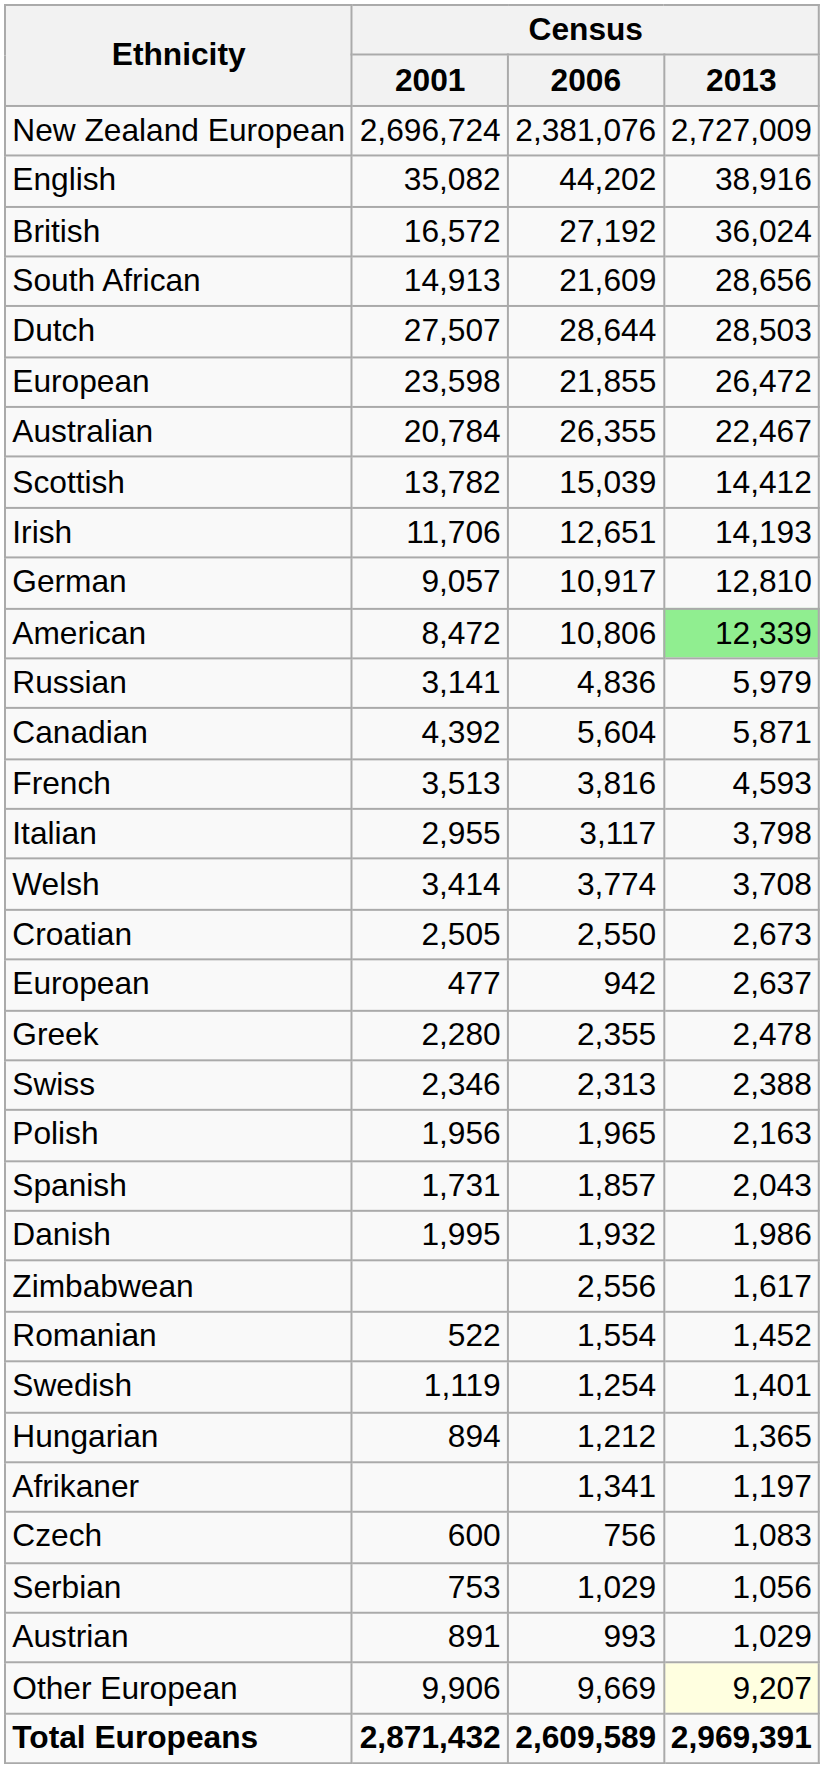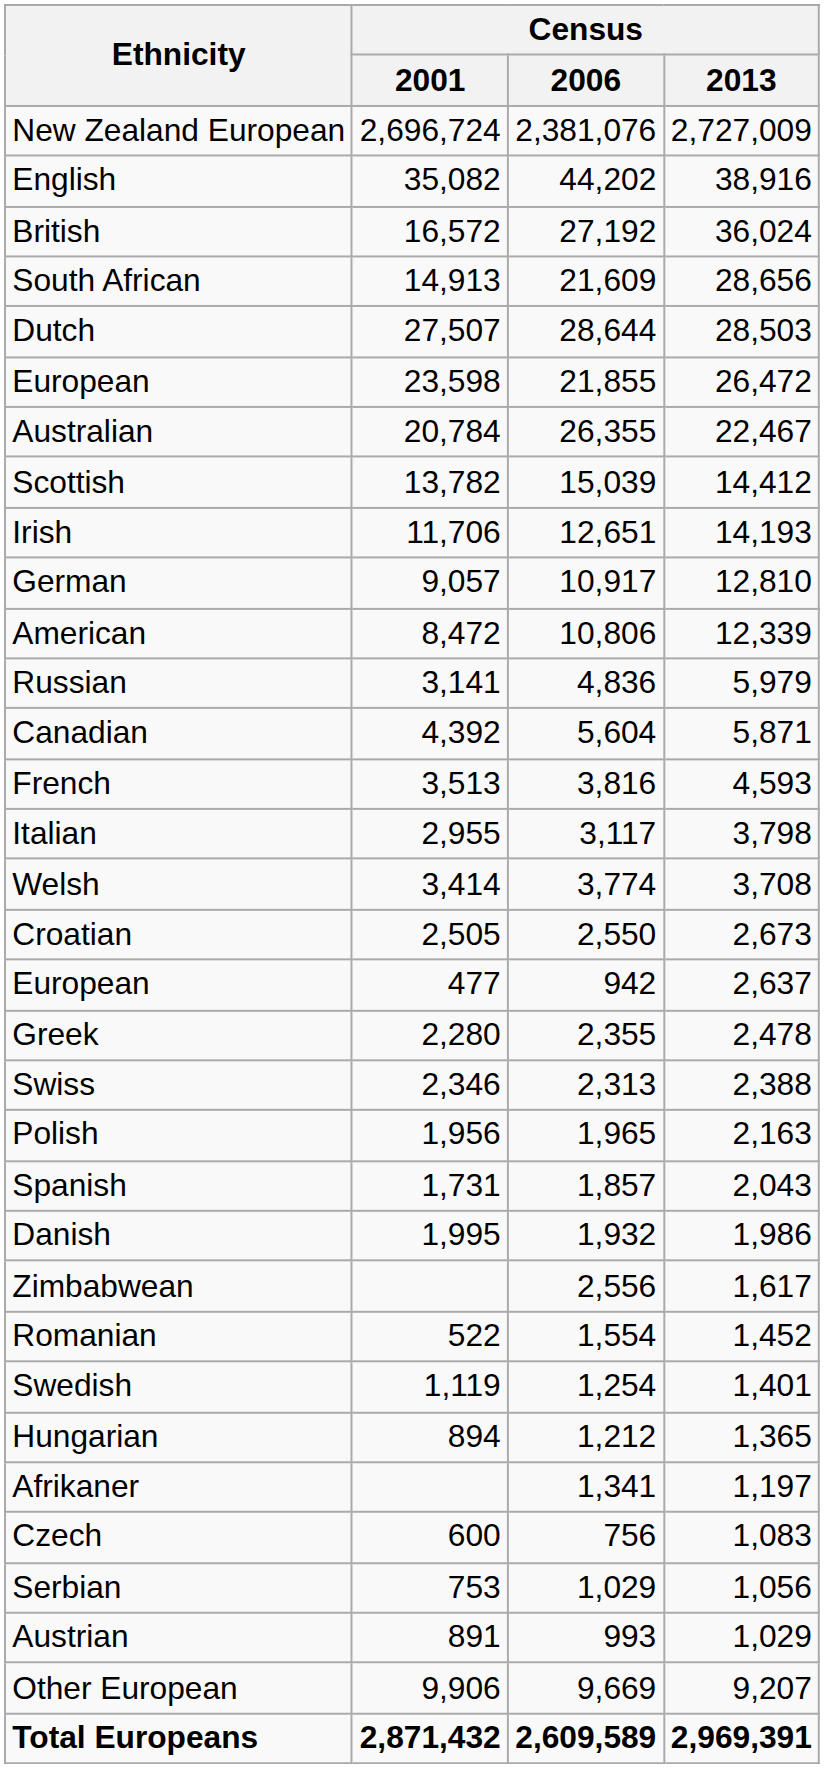(763, 632) lightgreen background -> (763, 632) no background
(772, 1687) lightyellow background -> (772, 1687) no background
